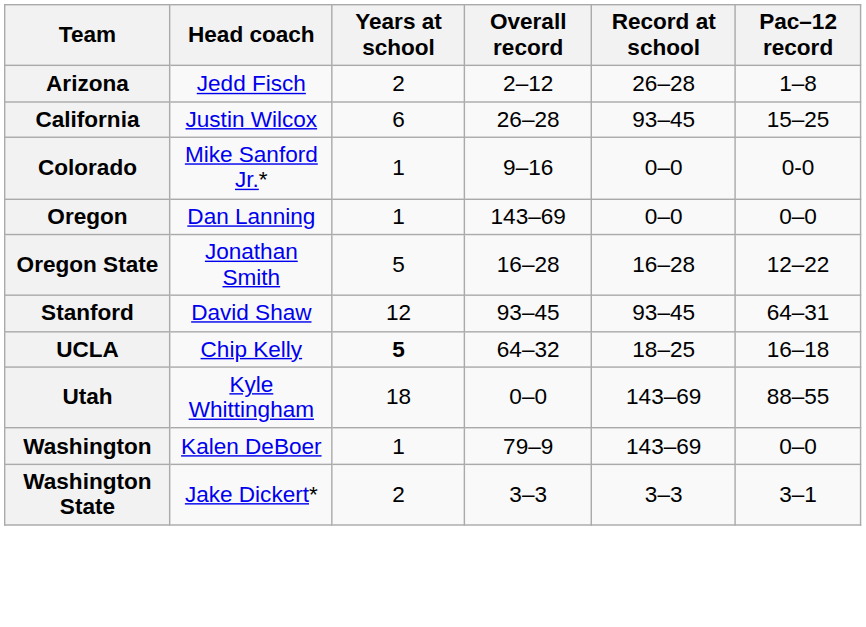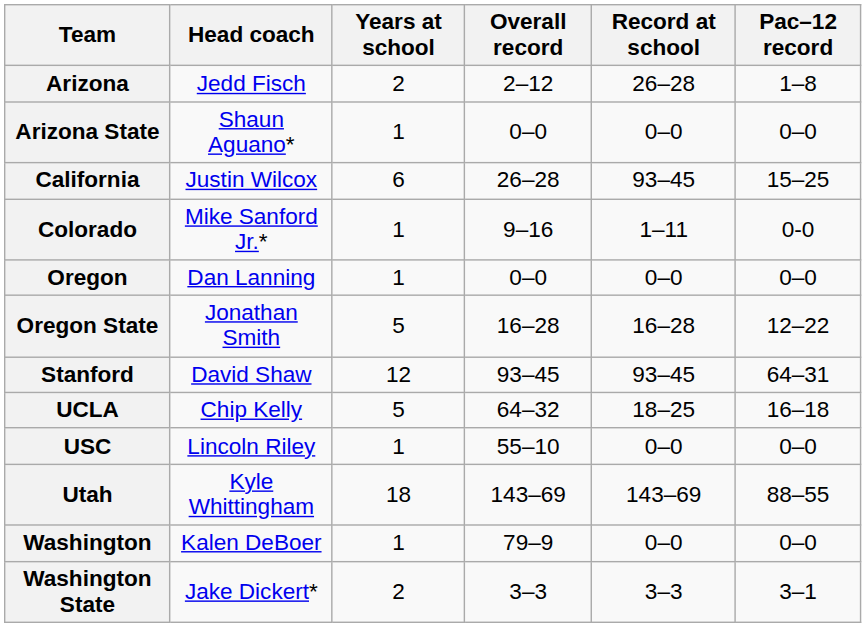+ row: (87, 132)
(664, 167) 0–0 -> (664, 228) 1–11
(528, 216) 143–69 -> (528, 277) 0–0
(399, 348) bold -> (399, 410) normal
+ row: (87, 445)
(528, 397) 0–0 -> (528, 494) 143–69
(664, 445) 143–69 -> (664, 542) 0–0
